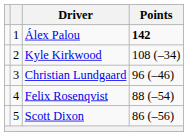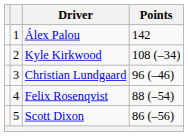(141, 35) bold -> (141, 35) normal
